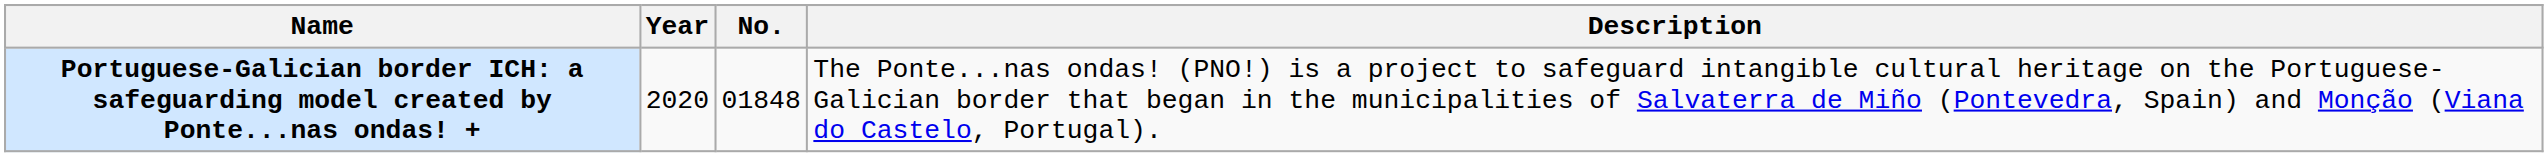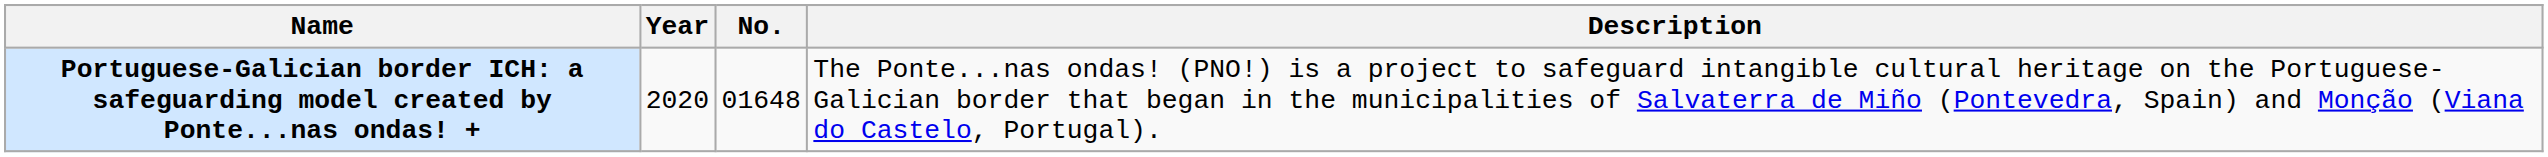(761, 100) 01848 -> (761, 100) 01648
